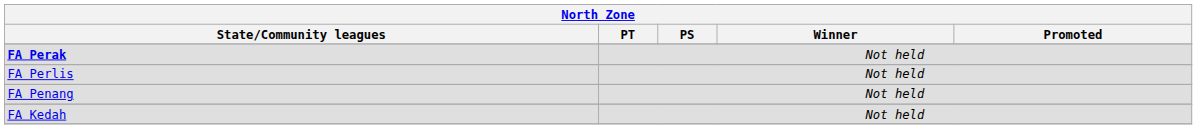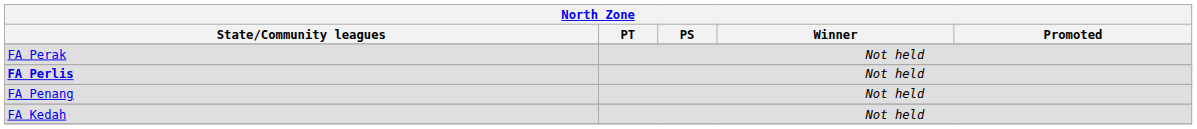(37, 54) bold -> (37, 54) normal
(40, 74) normal -> (40, 74) bold
